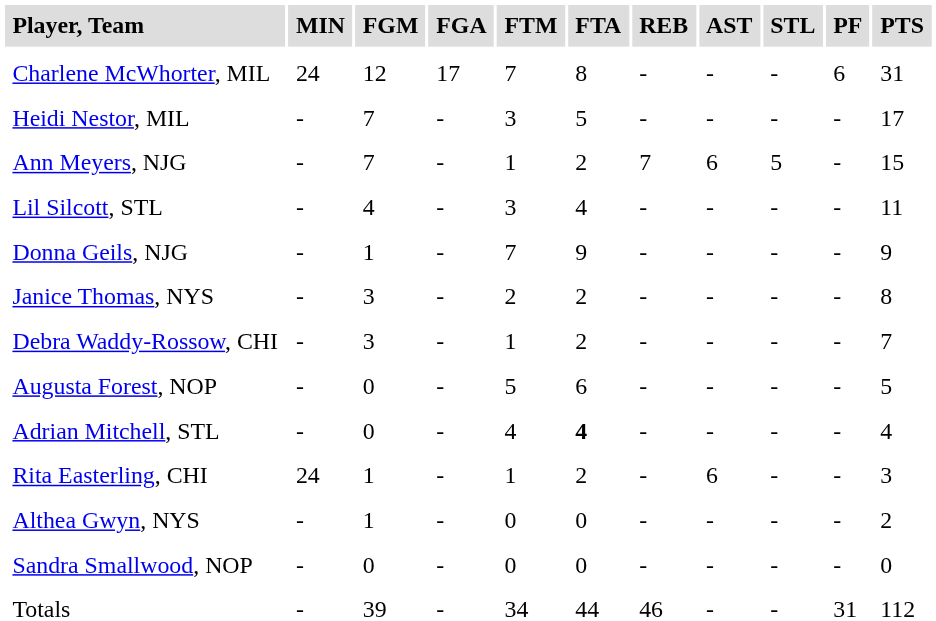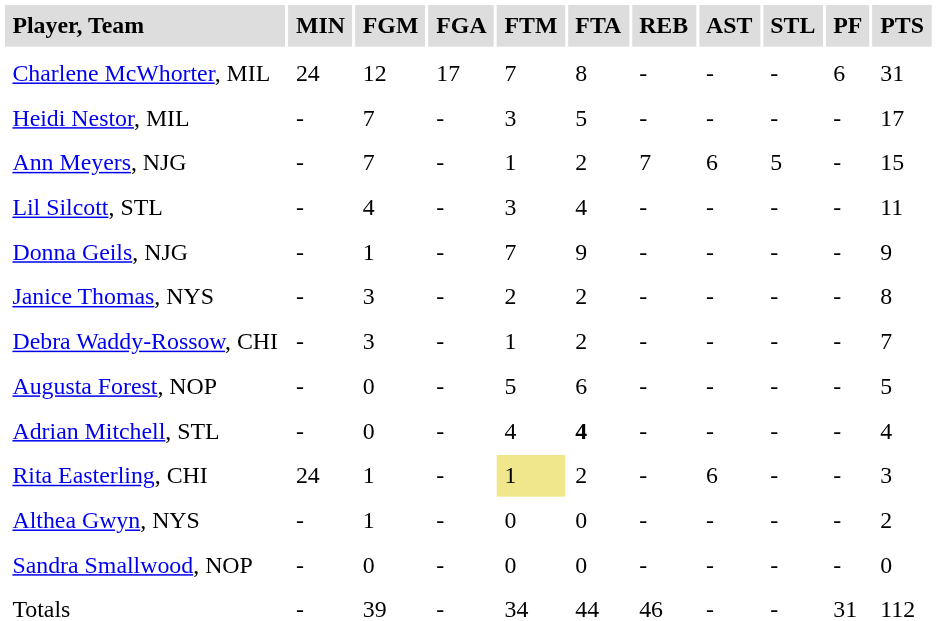(510, 475) no background -> (510, 475) khaki background
